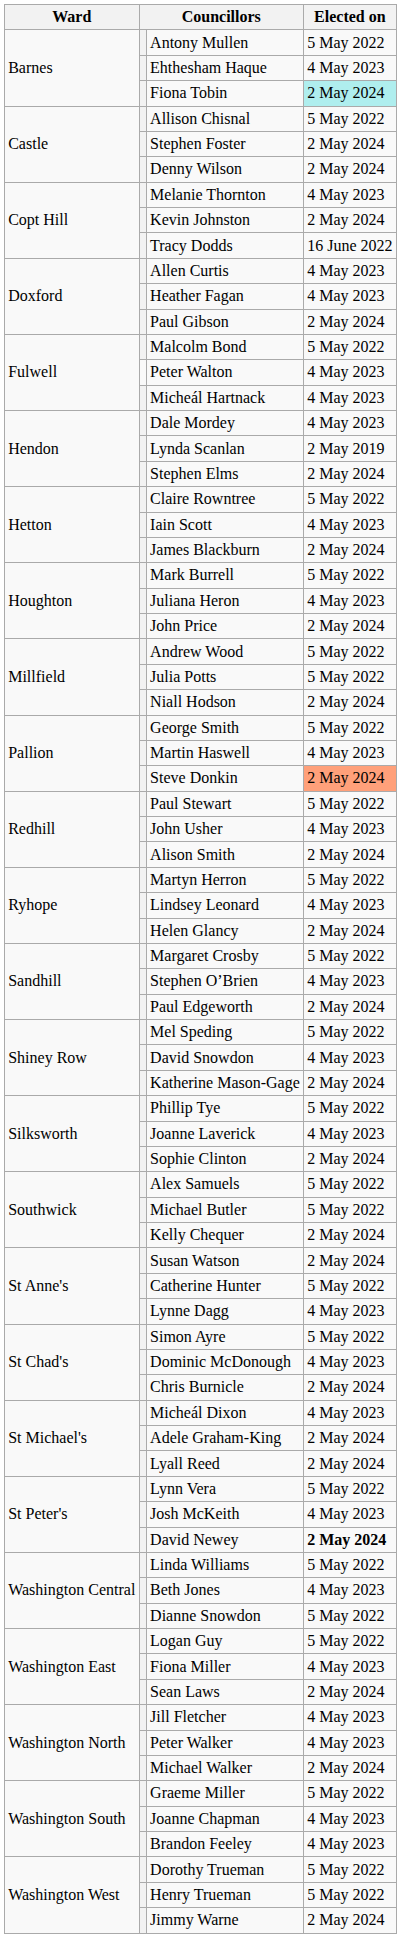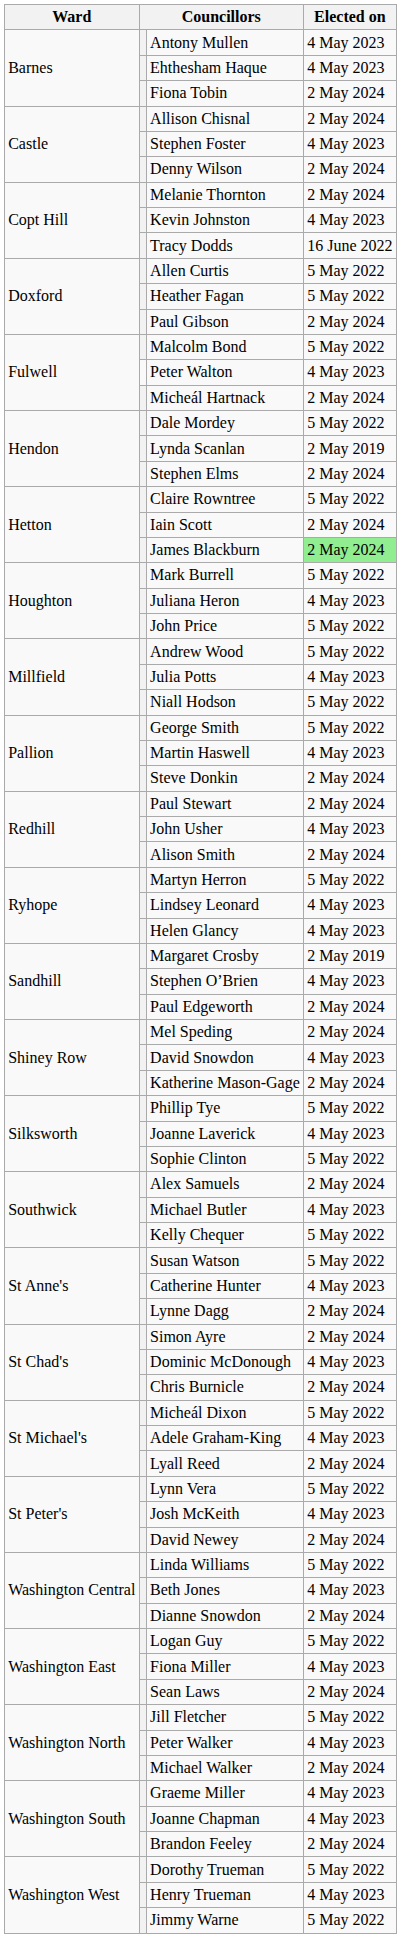(346, 42) 5 May 2022 -> (346, 42) 4 May 2023
(346, 93) paleturquoise background -> (346, 93) no background
(346, 118) 5 May 2022 -> (346, 118) 2 May 2024
(346, 144) 2 May 2024 -> (346, 144) 4 May 2023
(346, 194) 4 May 2023 -> (346, 194) 2 May 2024
(346, 220) 2 May 2024 -> (346, 220) 4 May 2023
(346, 270) 4 May 2023 -> (346, 270) 5 May 2022
(346, 296) 4 May 2023 -> (346, 296) 5 May 2022
(346, 397) 4 May 2023 -> (346, 397) 2 May 2024
(346, 423) 4 May 2023 -> (346, 423) 5 May 2022
(346, 524) 4 May 2023 -> (346, 524) 2 May 2024
(346, 550) no background -> (346, 550) lightgreen background
(346, 626) 2 May 2024 -> (346, 626) 5 May 2022
(346, 676) 5 May 2022 -> (346, 676) 4 May 2023
(346, 702) 2 May 2024 -> (346, 702) 5 May 2022
(346, 778) lightsalmon background -> (346, 778) no background
(346, 803) 5 May 2022 -> (346, 803) 2 May 2024
(346, 930) 2 May 2024 -> (346, 930) 4 May 2023
(346, 956) 5 May 2022 -> (346, 956) 2 May 2019
(346, 1032) 5 May 2022 -> (346, 1032) 2 May 2024
(346, 1159) 2 May 2024 -> (346, 1159) 5 May 2022
(346, 1184) 5 May 2022 -> (346, 1184) 2 May 2024
(346, 1209) 5 May 2022 -> (346, 1209) 4 May 2023
(346, 1235) 2 May 2024 -> (346, 1235) 5 May 2022
(346, 1260) 2 May 2024 -> (346, 1260) 5 May 2022
(346, 1285) 5 May 2022 -> (346, 1285) 4 May 2023
(346, 1311) 4 May 2023 -> (346, 1311) 2 May 2024
(346, 1336) 5 May 2022 -> (346, 1336) 2 May 2024
(346, 1412) 4 May 2023 -> (346, 1412) 5 May 2022
(346, 1438) 2 May 2024 -> (346, 1438) 4 May 2023
(347, 1539) bold -> (346, 1539) normal
(346, 1615) 5 May 2022 -> (346, 1615) 2 May 2024
(346, 1717) 4 May 2023 -> (346, 1717) 5 May 2022
(346, 1793) 5 May 2022 -> (346, 1793) 4 May 2023
(346, 1844) 4 May 2023 -> (346, 1844) 2 May 2024
(346, 1894) 5 May 2022 -> (346, 1894) 4 May 2023
(346, 1920) 2 May 2024 -> (346, 1920) 5 May 2022
